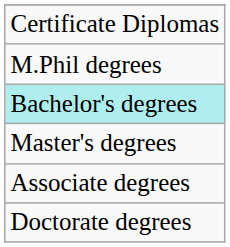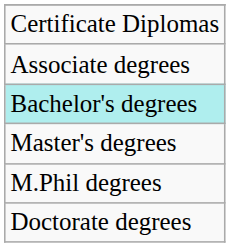(86, 63) M.Phil degrees -> (100, 63) Associate degrees
(100, 182) Associate degrees -> (86, 182) M.Phil degrees
